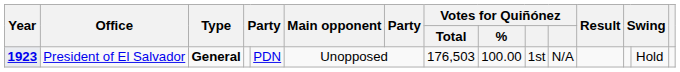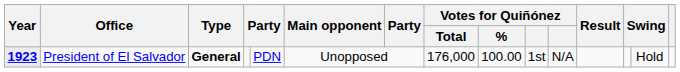(451, 57) 176,503 -> (451, 57) 176,000
